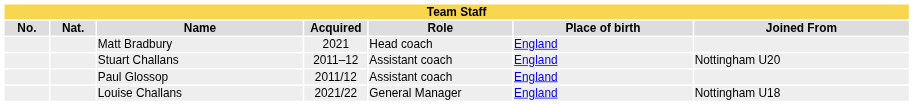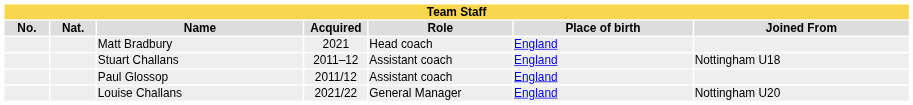(737, 60) Nottingham U20 -> (737, 60) Nottingham U18
(737, 93) Nottingham U18 -> (737, 93) Nottingham U20
